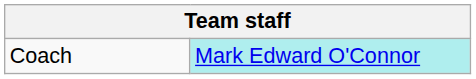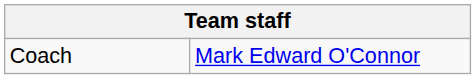(308, 55) paleturquoise background -> (308, 55) no background
